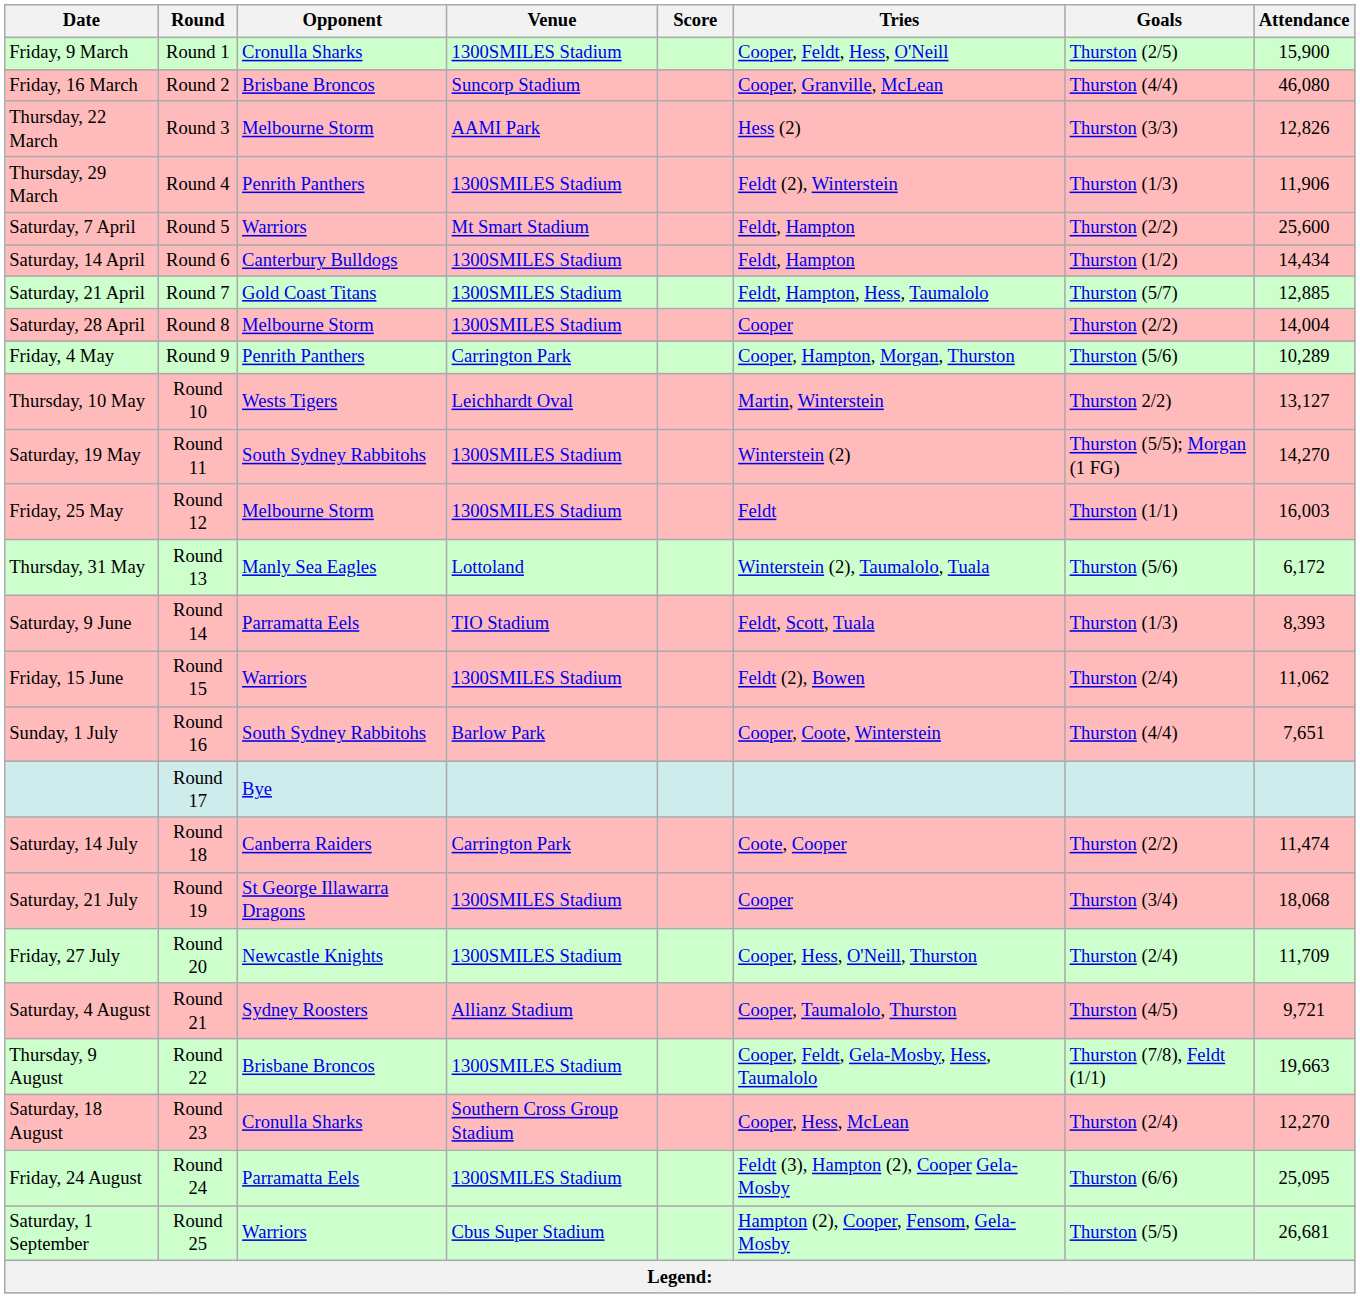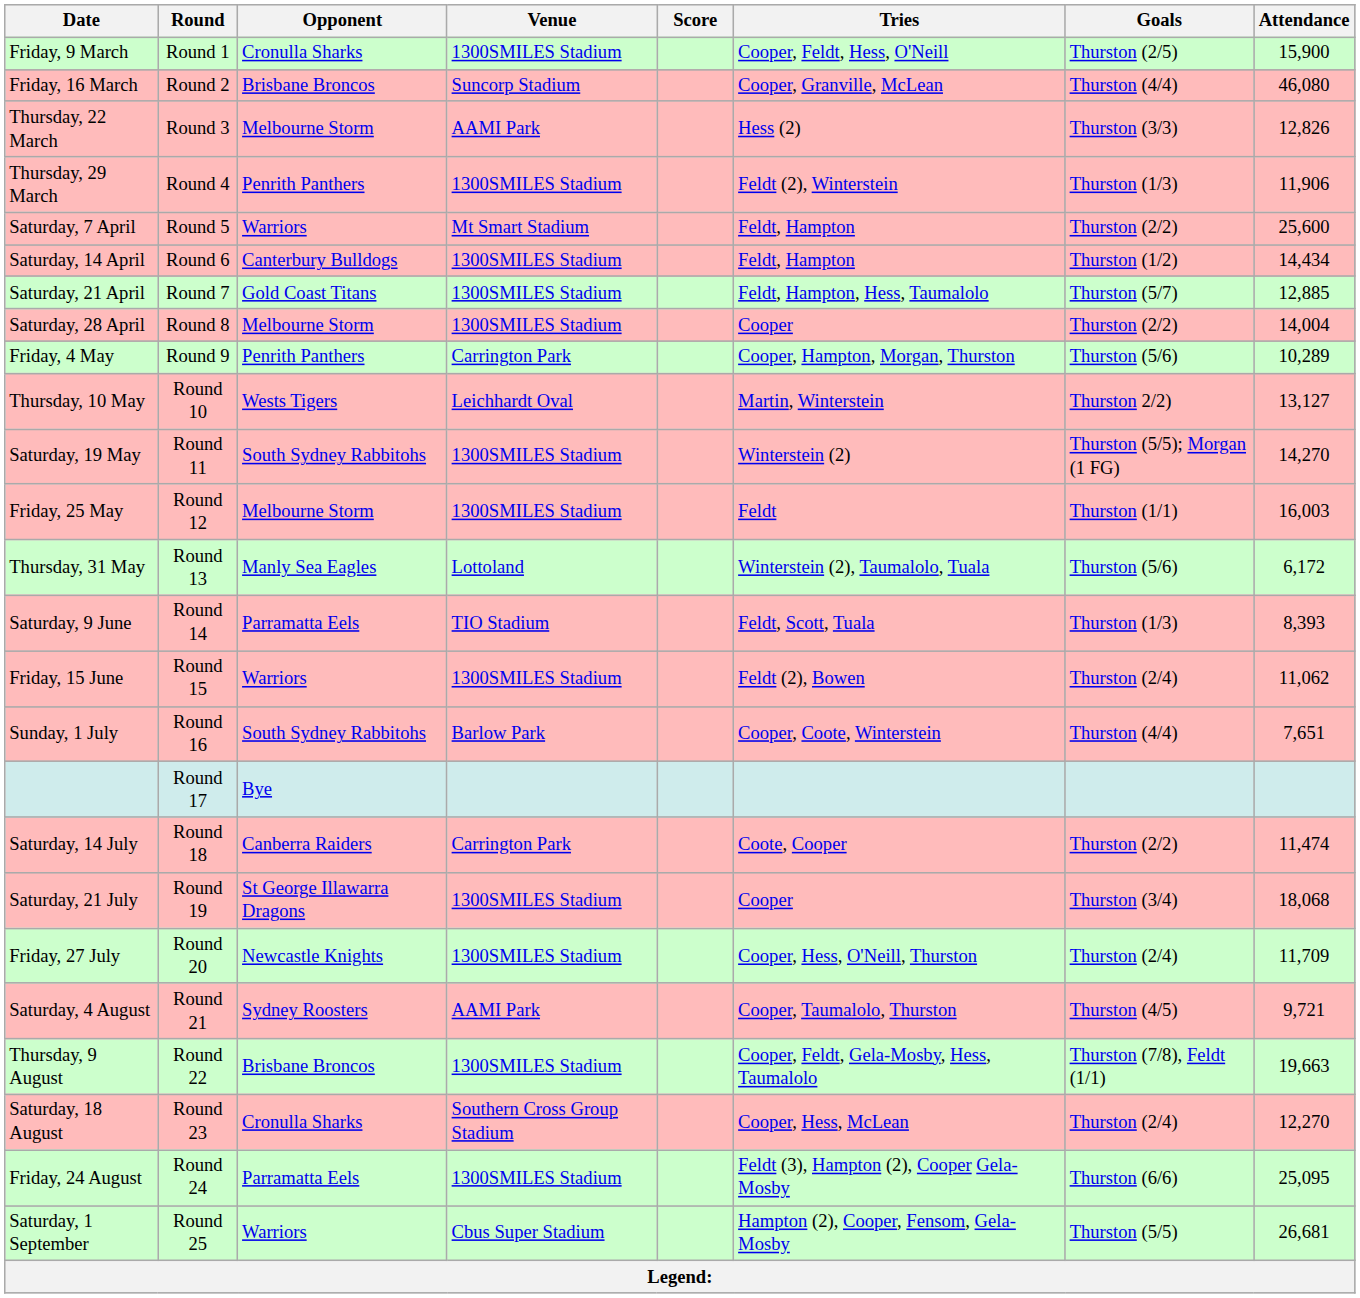(512, 1010) Allianz Stadium -> (496, 1010) AAMI Park
